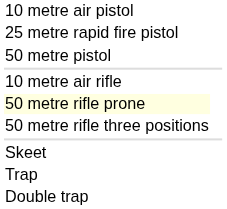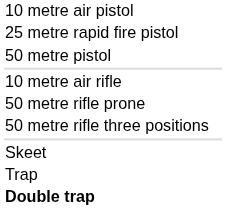(75, 104) lightyellow background -> (75, 104) no background
(47, 196) normal -> (50, 196) bold
